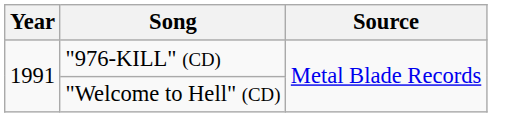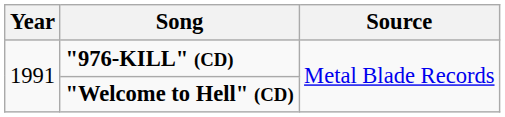(143, 58) normal -> (149, 58) bold
(173, 93) normal -> (180, 93) bold
